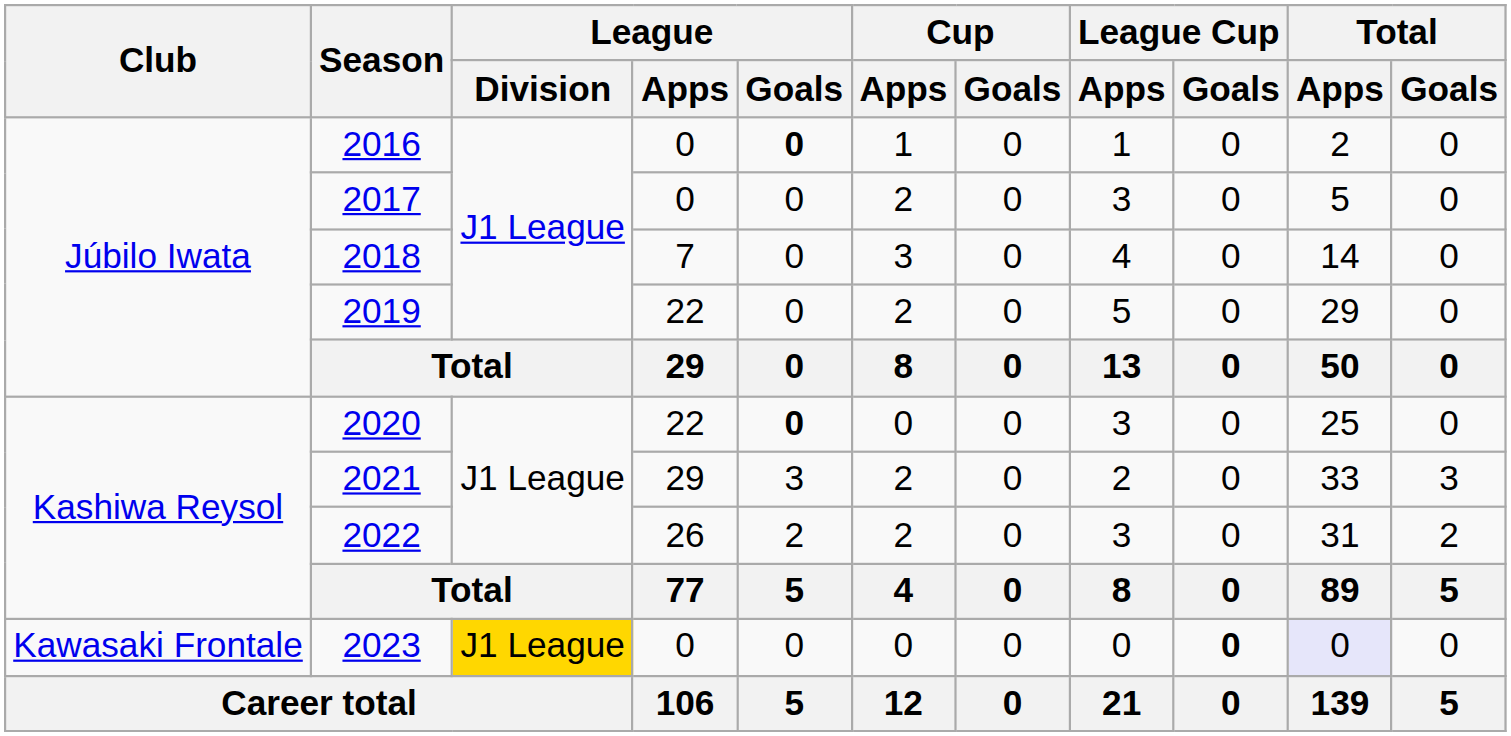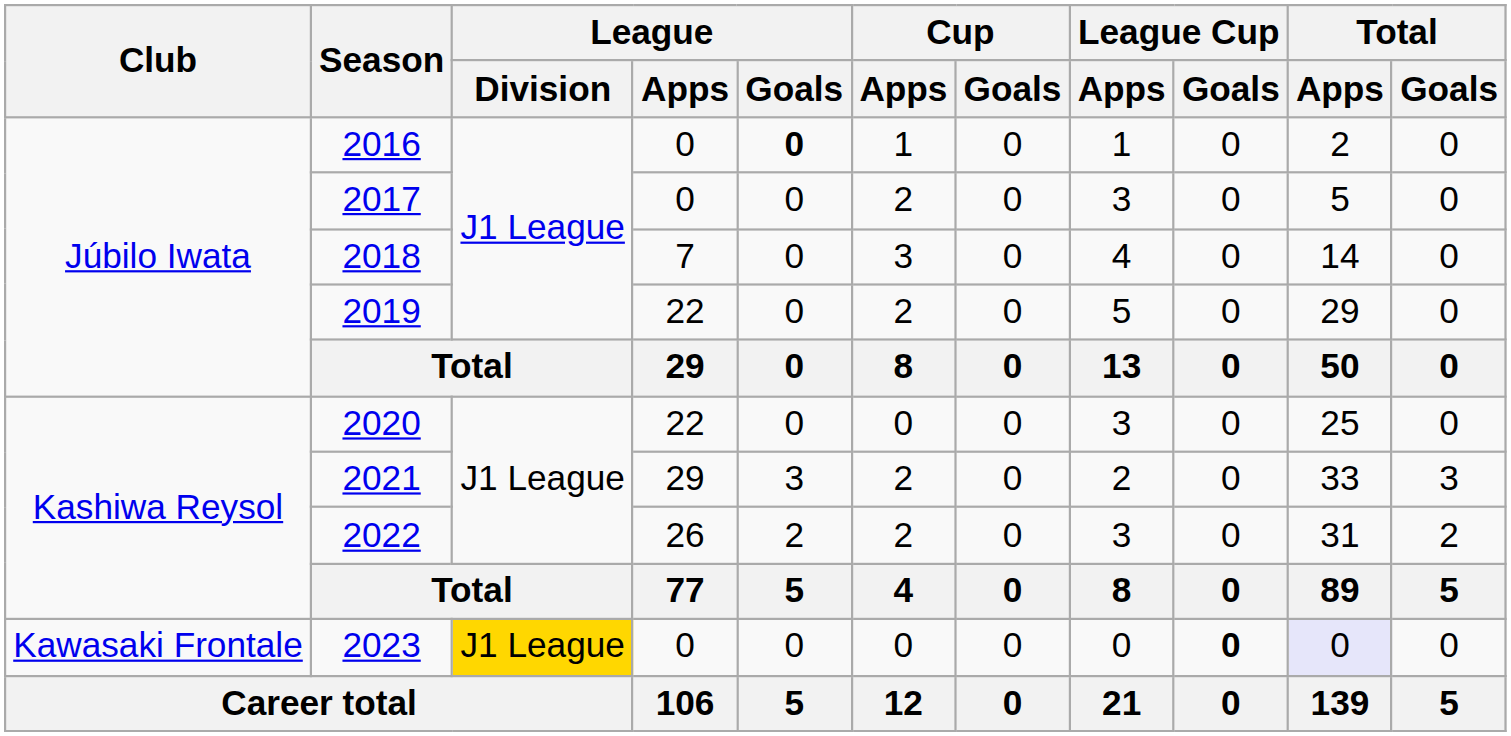(794, 423) bold -> (794, 423) normal
